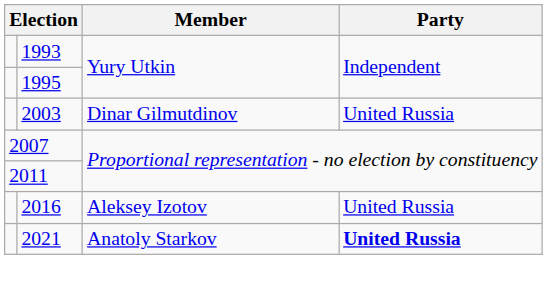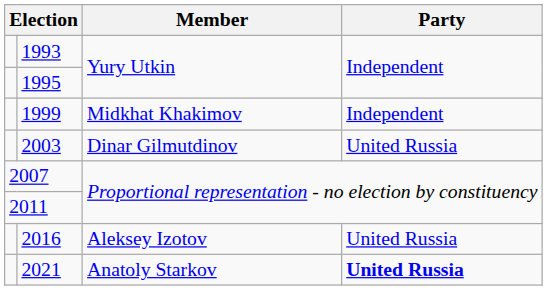+ row: (41, 113)
